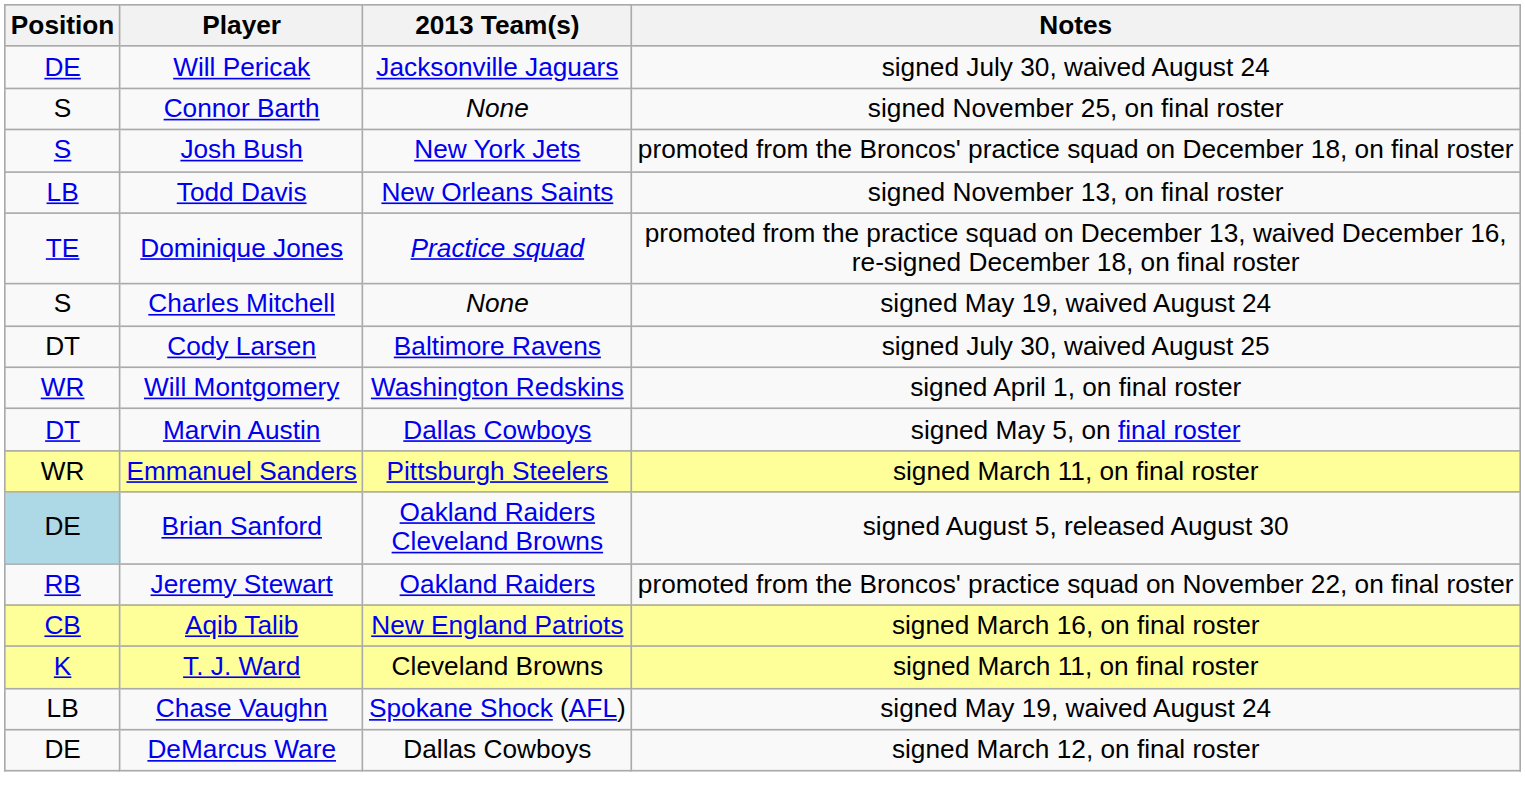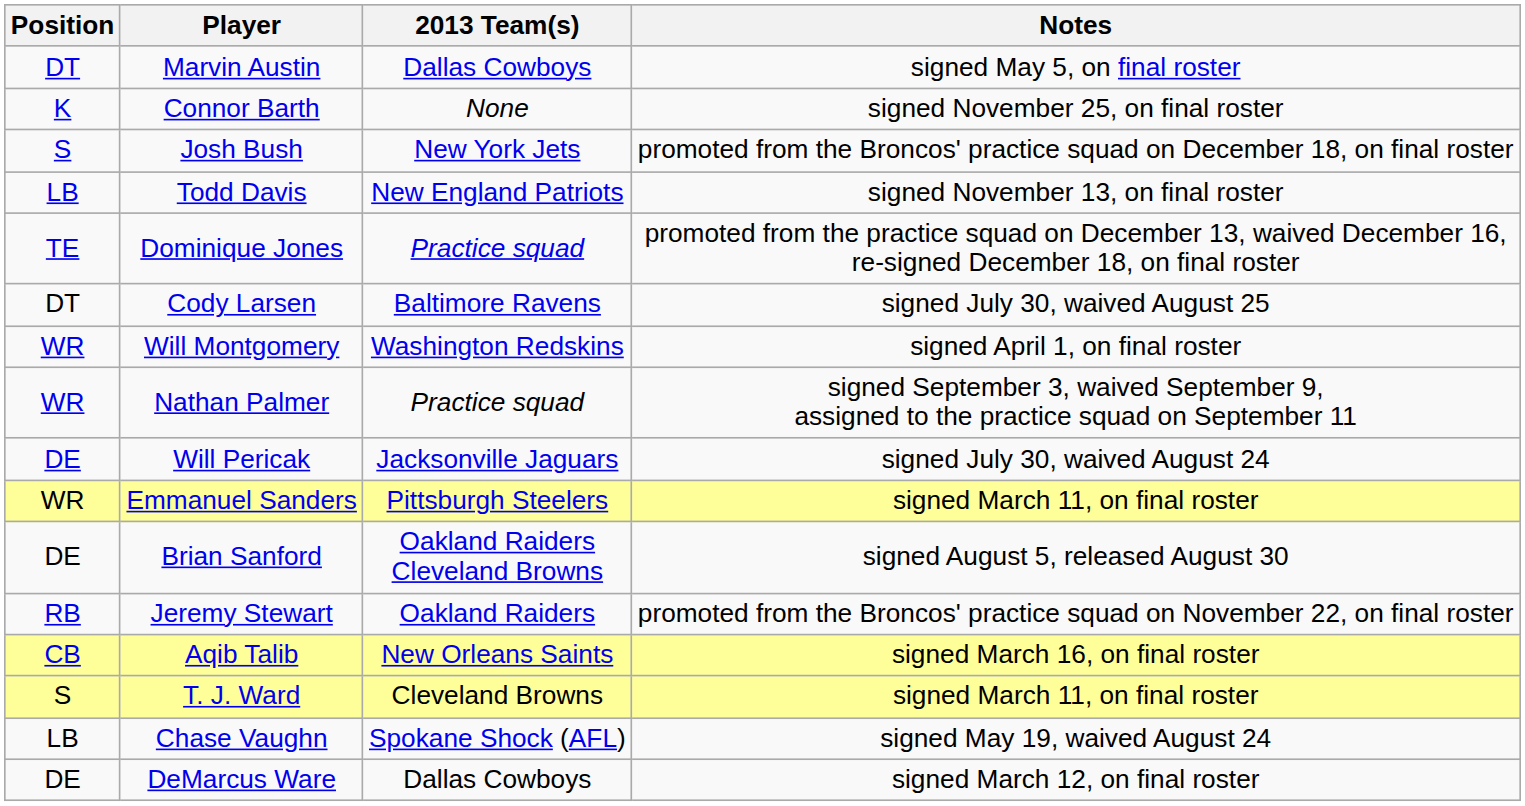rows swapped: (242, 429) <-> (242, 66)
(63, 108) S -> (63, 108) K
(497, 191) New Orleans Saints -> (497, 191) New England Patriots
- row: (242, 304)
+ row: (242, 402)
(63, 527) lightblue background -> (63, 556) no background
(497, 625) New England Patriots -> (497, 654) New Orleans Saints
(63, 666) K -> (63, 696) S
